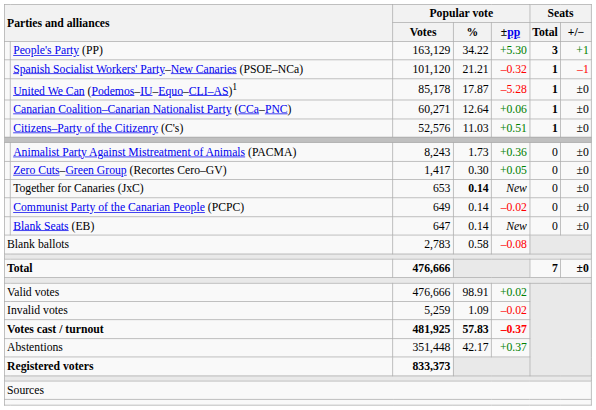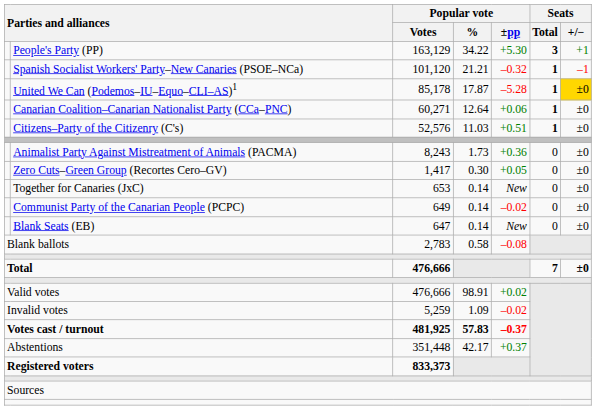(583, 89) no background -> (583, 89) gold background
(478, 189) bold -> (478, 189) normal
